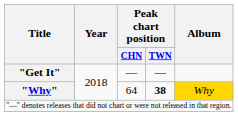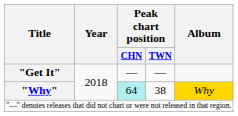(132, 91) no background -> (132, 91) paleturquoise background
(160, 91) bold -> (160, 91) normal
